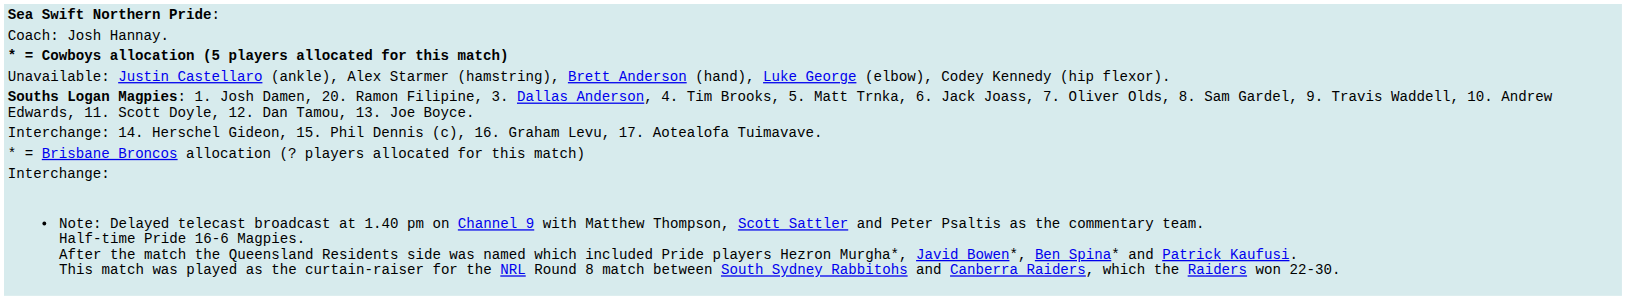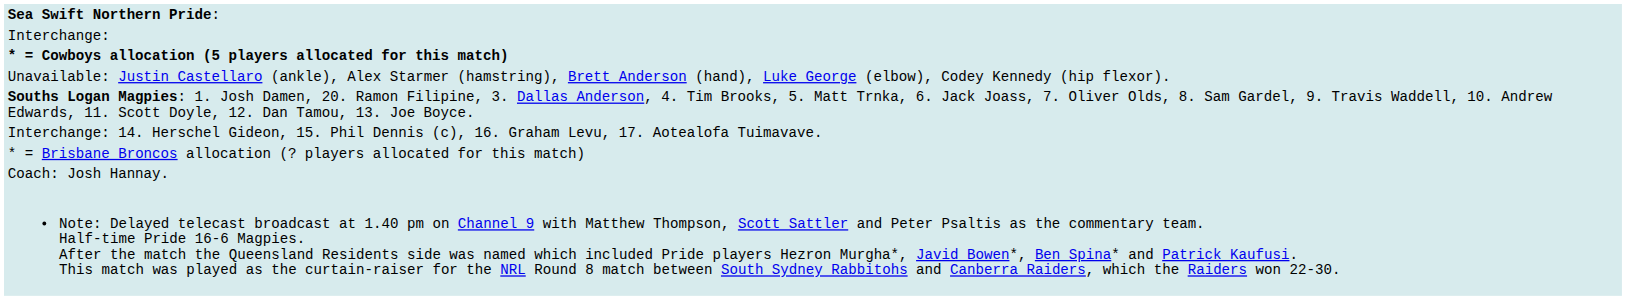(88, 36) Coach: Josh Hannay. -> (59, 36) Interchange:
(59, 174) Interchange: -> (88, 174) Coach: Josh Hannay.
